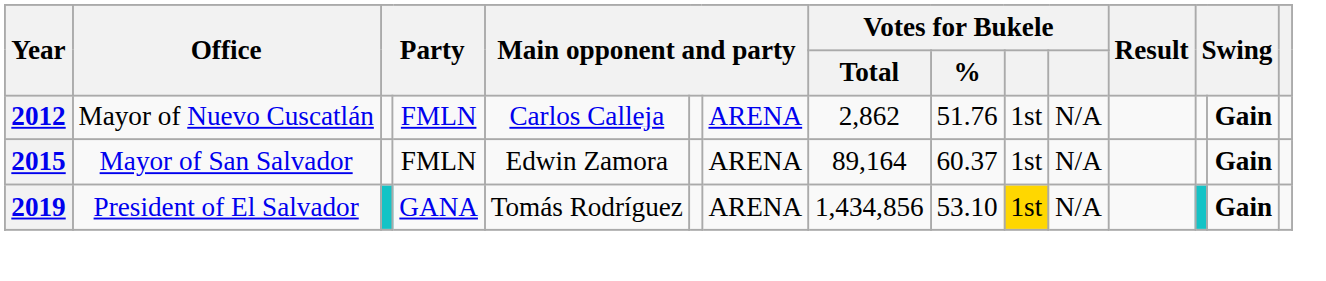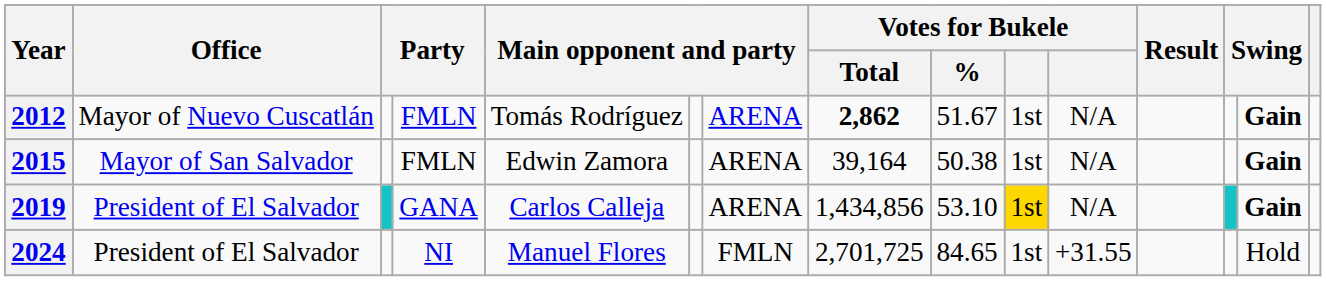(587, 117) Carlos Calleja -> (587, 117) Tomás Rodríguez
(869, 117) normal -> (869, 117) bold
(967, 117) 51.76 -> (967, 117) 51.67
(869, 161) 89,164 -> (869, 161) 39,164
(967, 161) 60.37 -> (967, 161) 50.38
(587, 206) Tomás Rodríguez -> (587, 206) Carlos Calleja
+ row: (39, 251)
